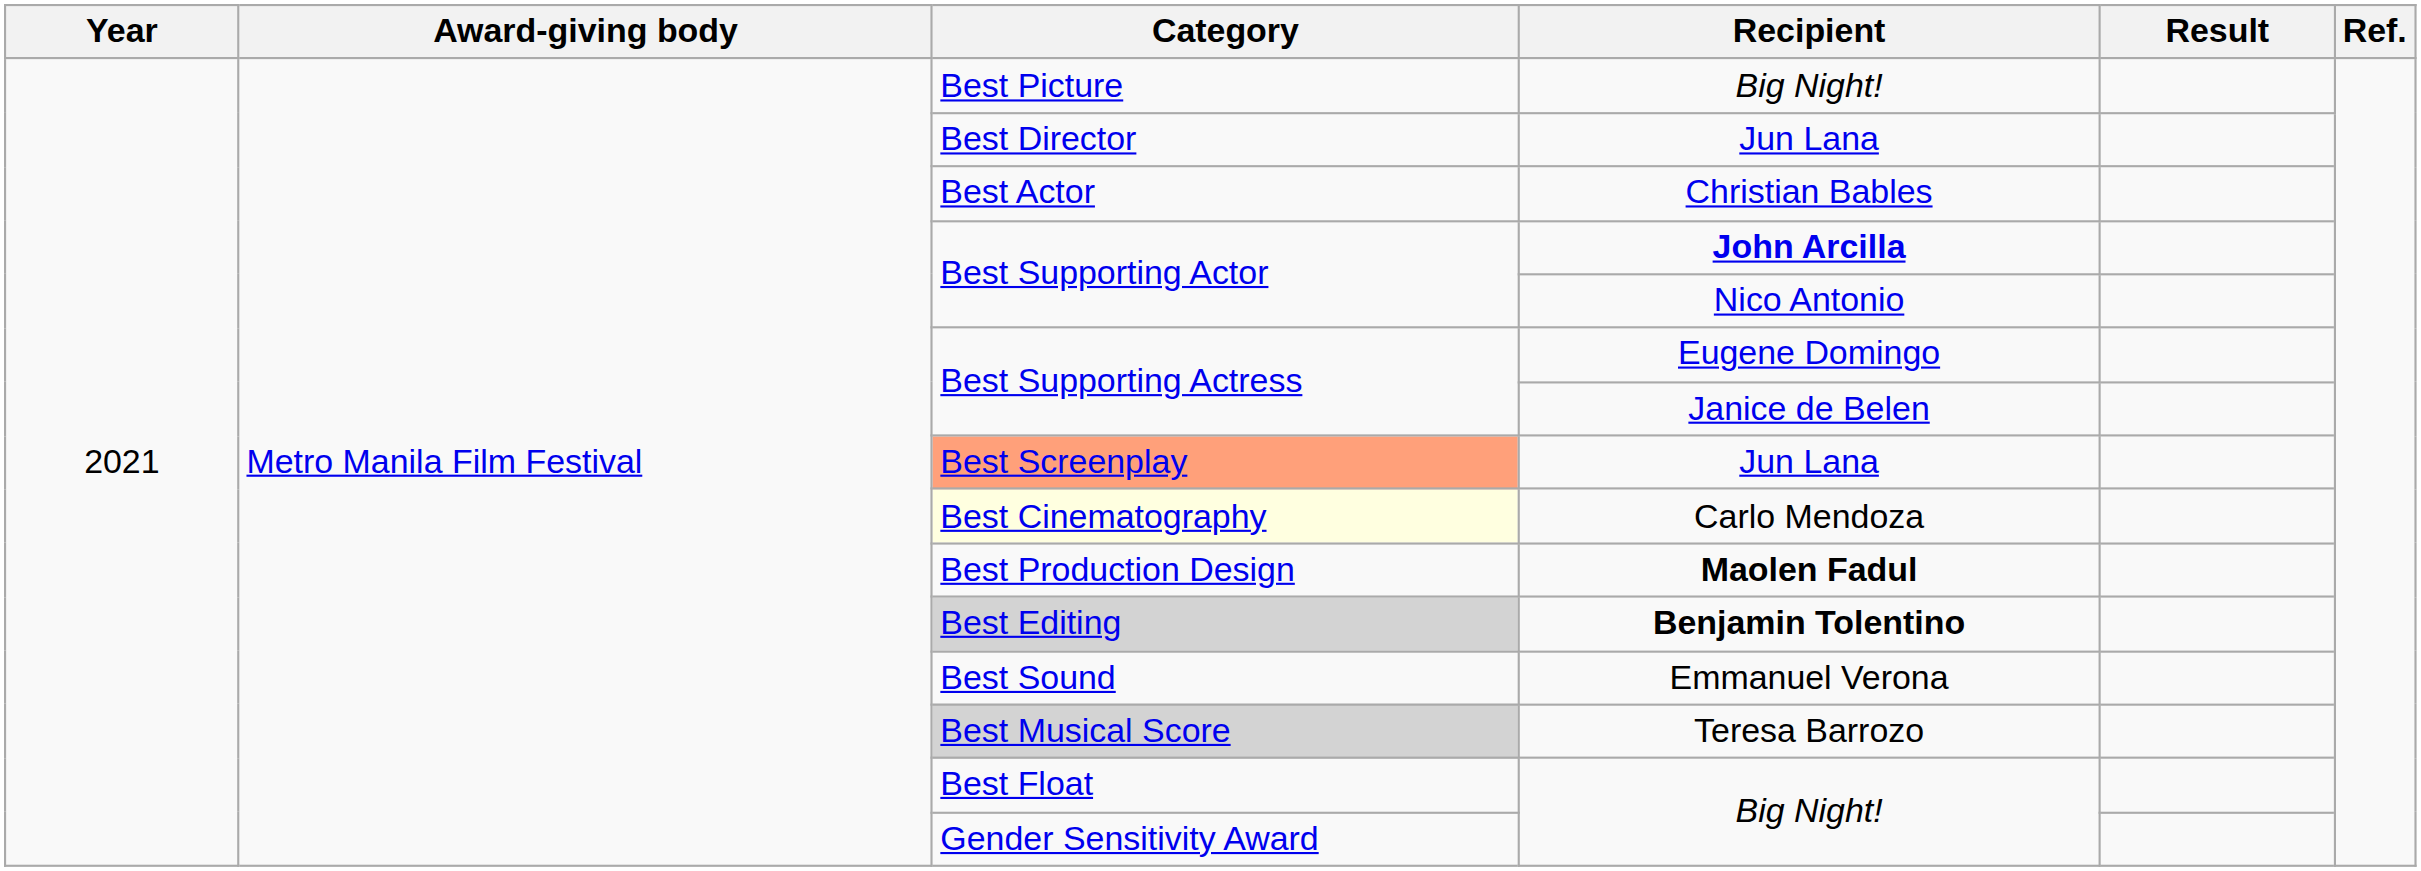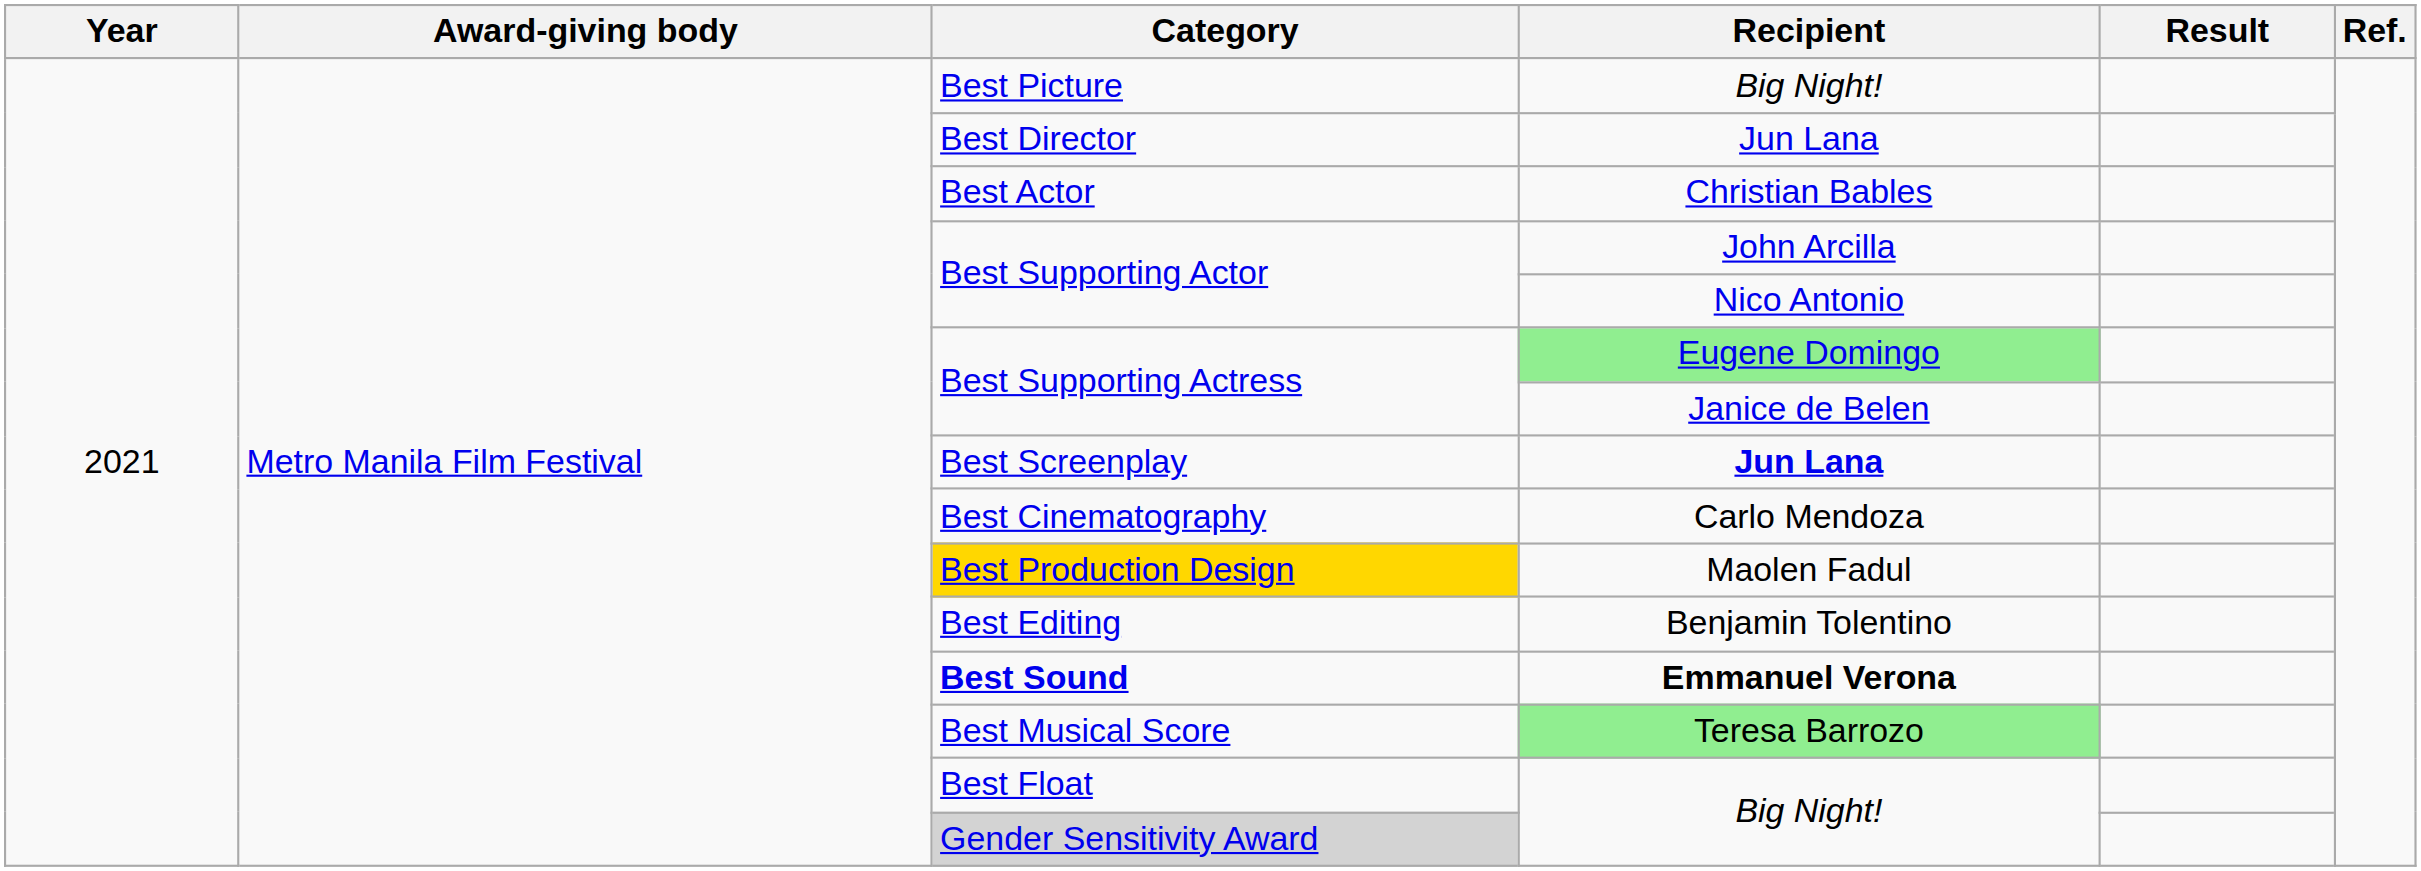(1809, 246) bold -> (1809, 246) normal
(1809, 354) no background -> (1809, 354) lightgreen background
(1064, 461) lightsalmon background -> (1064, 461) no background
(1809, 461) normal -> (1809, 461) bold
(1103, 515) lightyellow background -> (1103, 515) no background
(1118, 569) no background -> (1117, 569) gold background
(1809, 569) bold -> (1809, 569) normal
(1031, 623) lightgrey background -> (1031, 623) no background
(1809, 623) bold -> (1809, 623) normal
(1028, 676) normal -> (1034, 676) bold
(1809, 676) normal -> (1809, 676) bold
(1085, 730) lightgrey background -> (1085, 730) no background
(1809, 730) no background -> (1809, 730) lightgreen background
(1130, 838) no background -> (1129, 838) lightgrey background
